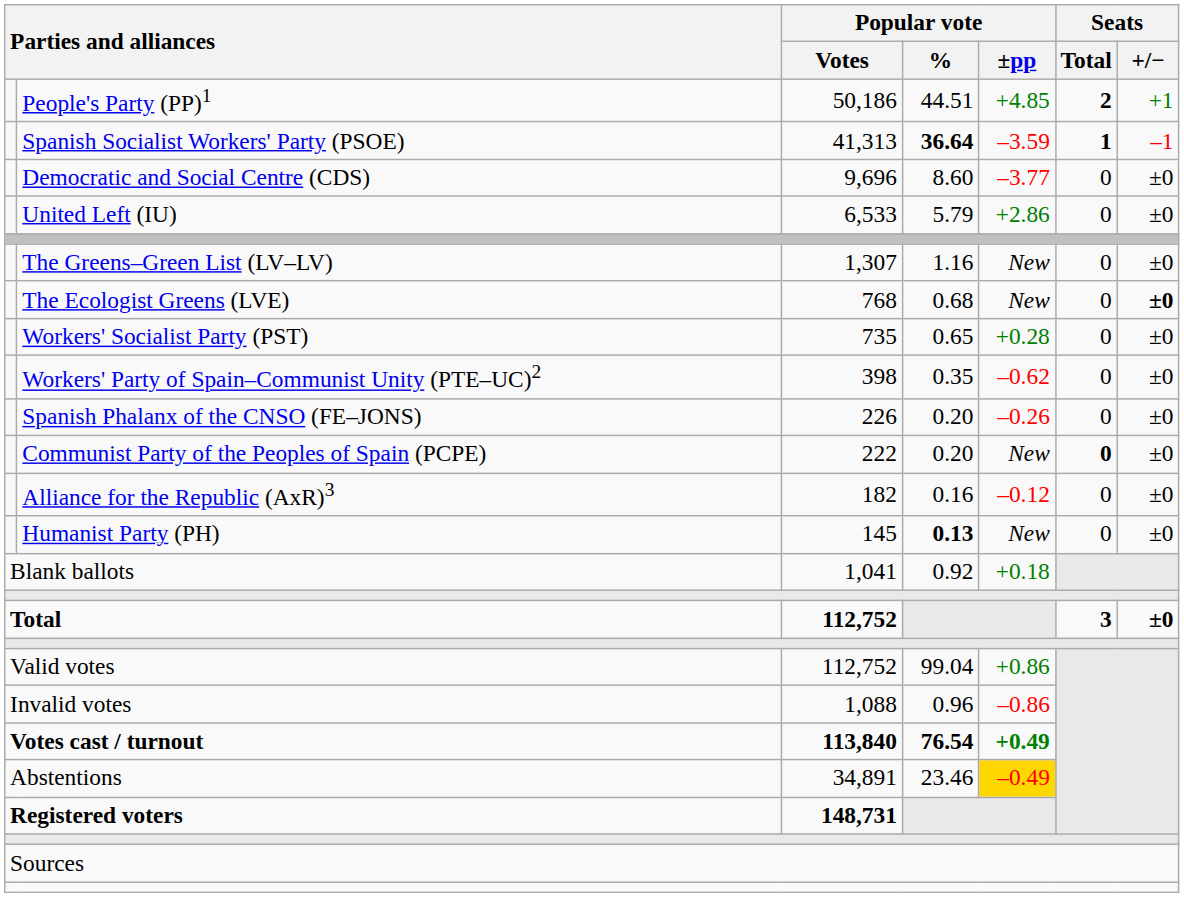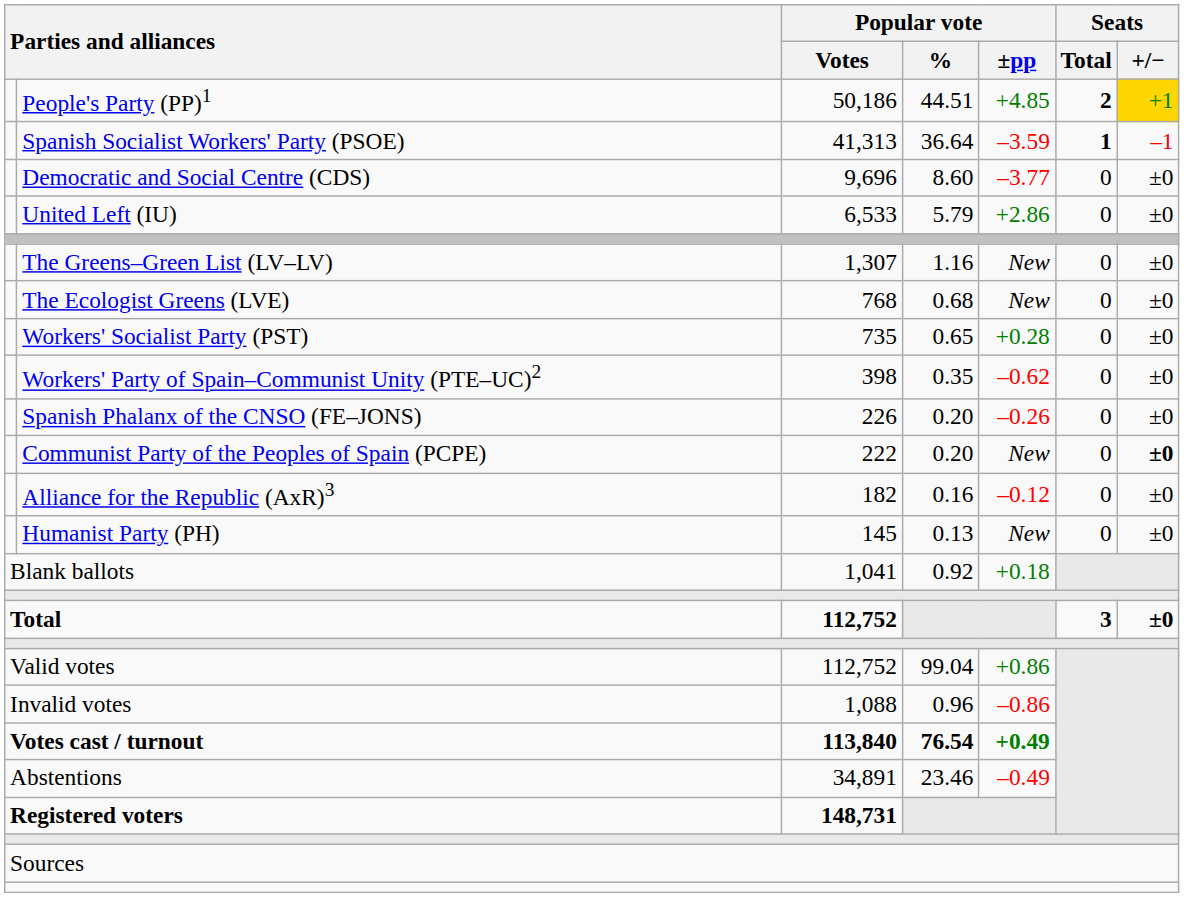(1161, 100) no background -> (1161, 100) gold background
(947, 140) bold -> (947, 140) normal
(1161, 299) bold -> (1161, 299) normal
(1106, 453) bold -> (1106, 453) normal
(1161, 453) normal -> (1161, 453) bold
(953, 534) bold -> (953, 534) normal
(1024, 778) gold background -> (1024, 778) no background
